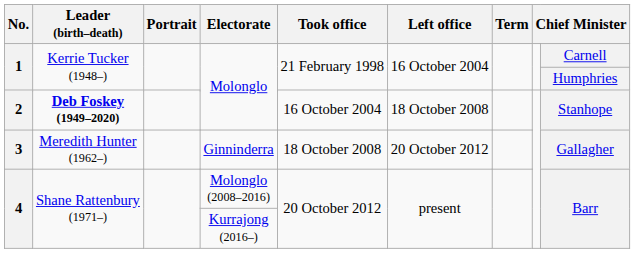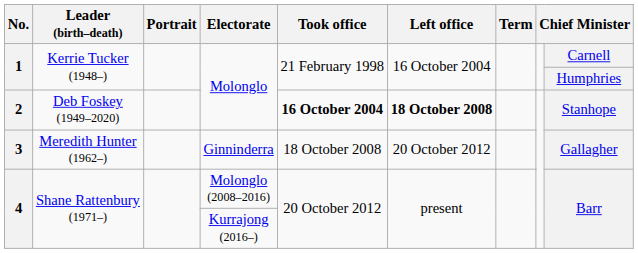(88, 109) bold -> (88, 109) normal
(332, 109) normal -> (332, 109) bold
(440, 109) normal -> (442, 109) bold
